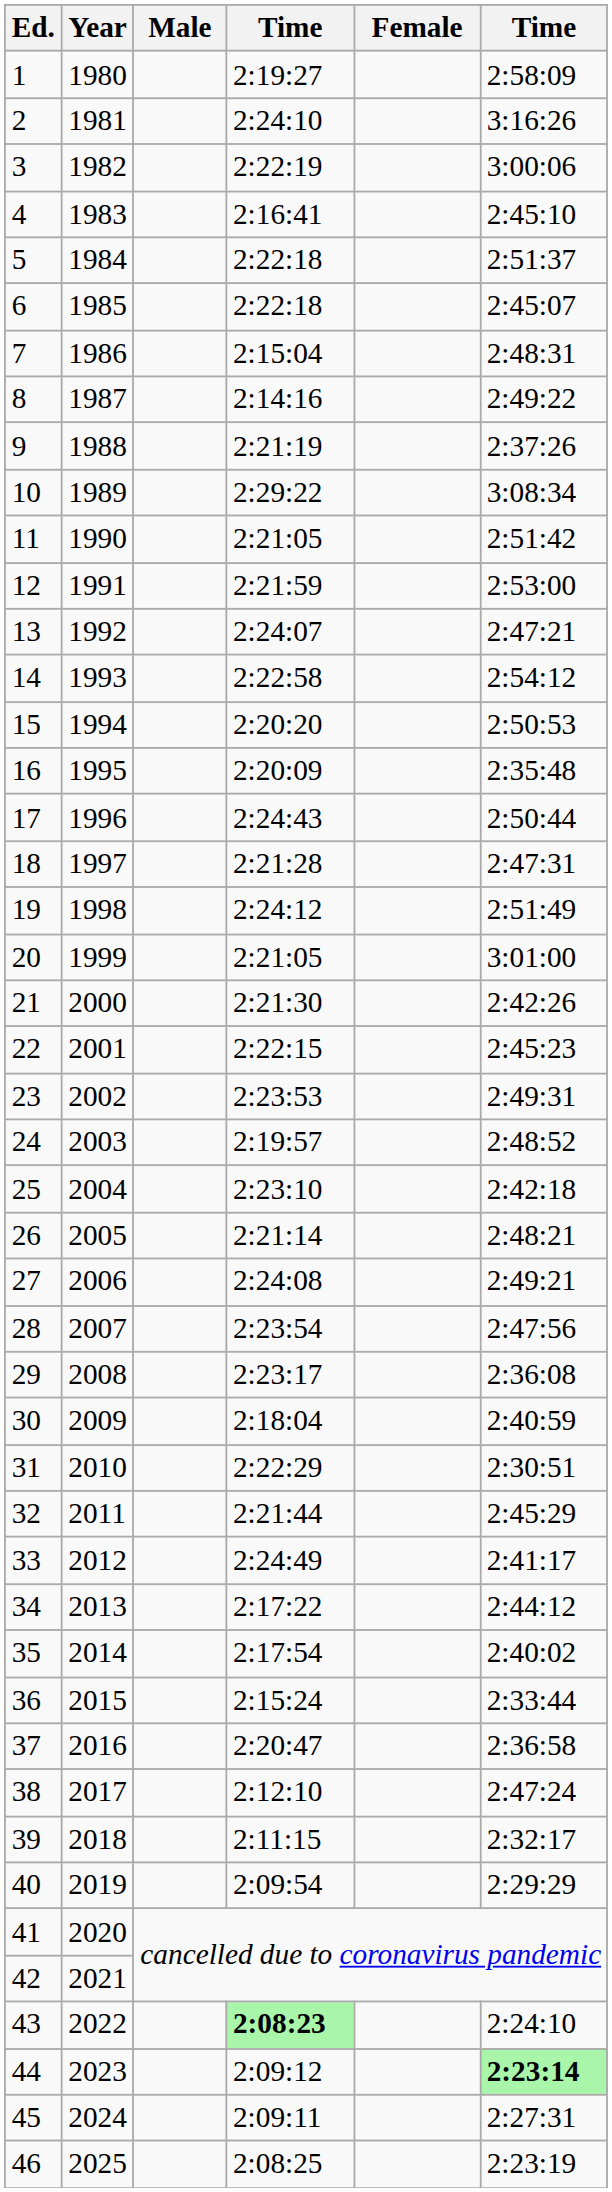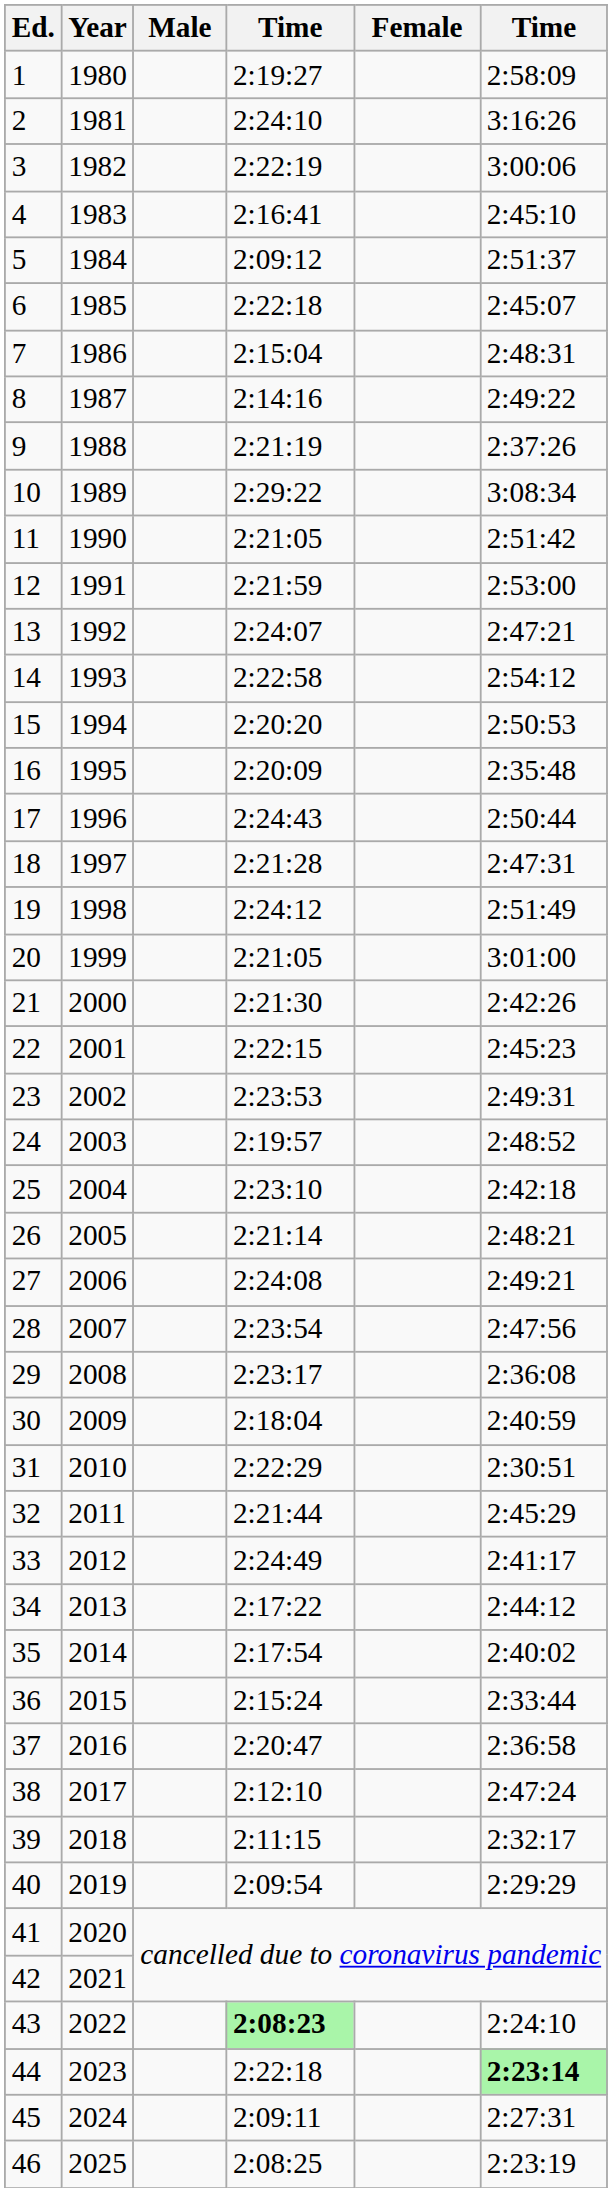(278, 259) 2:22:18 -> (278, 259) 2:09:12
(278, 2070) 2:09:12 -> (278, 2070) 2:22:18
